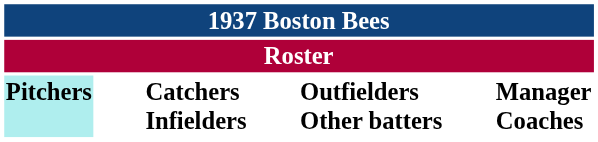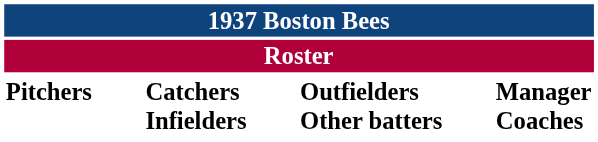(49, 91) paleturquoise background -> (49, 91) no background
